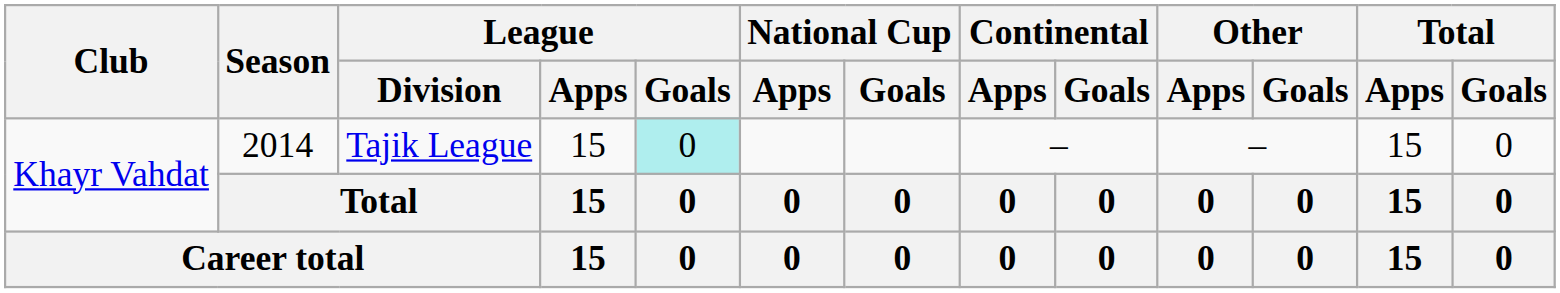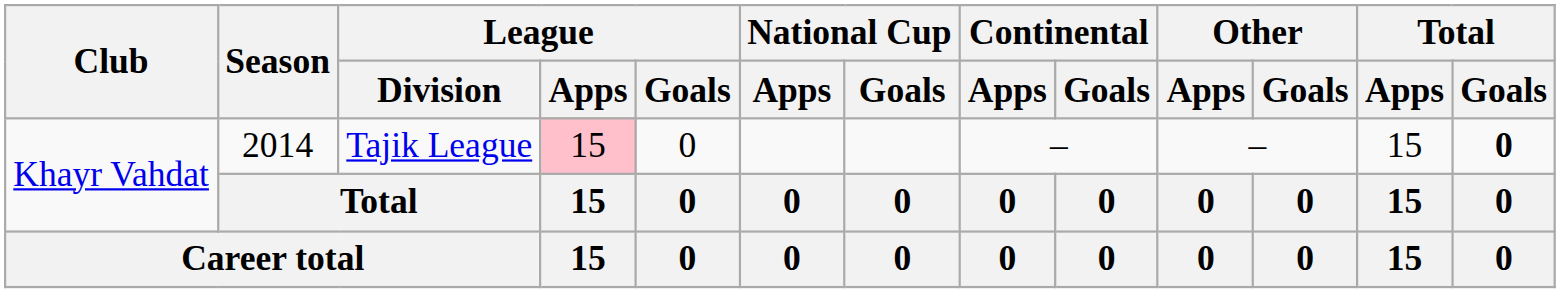(588, 145) no background -> (588, 145) pink background
(687, 145) paleturquoise background -> (687, 145) no background
(1504, 145) normal -> (1504, 145) bold
